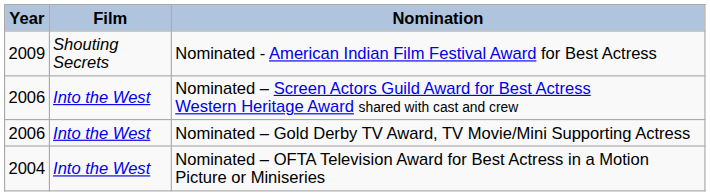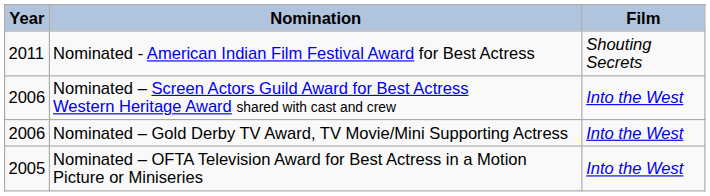columns swapped: (110, 18) <-> (438, 18)
(27, 53) 2009 -> (26, 53) 2011
(27, 169) 2004 -> (27, 169) 2005
